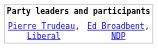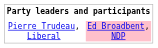(118, 31) no background -> (118, 31) pink background
